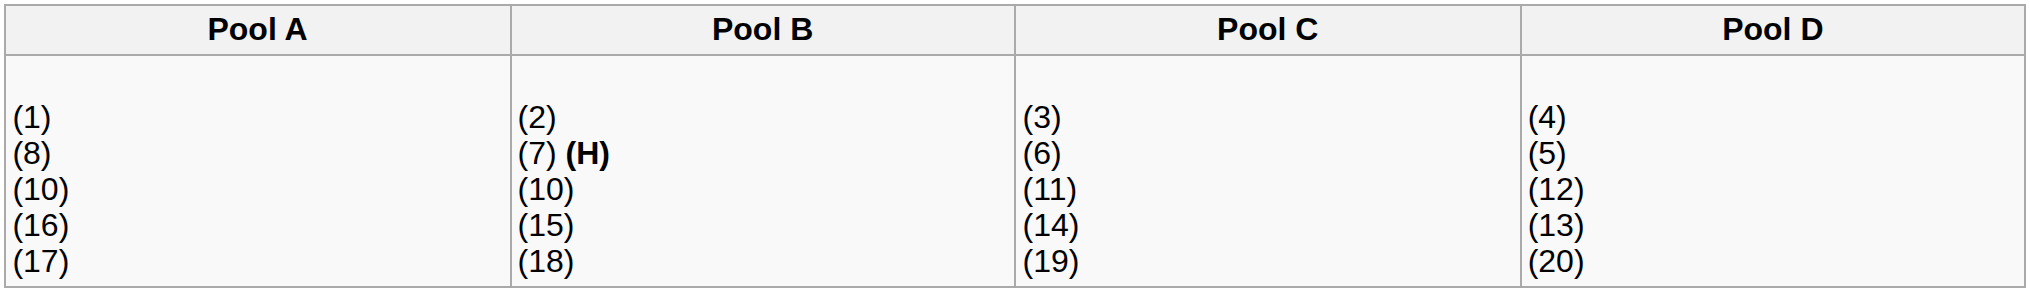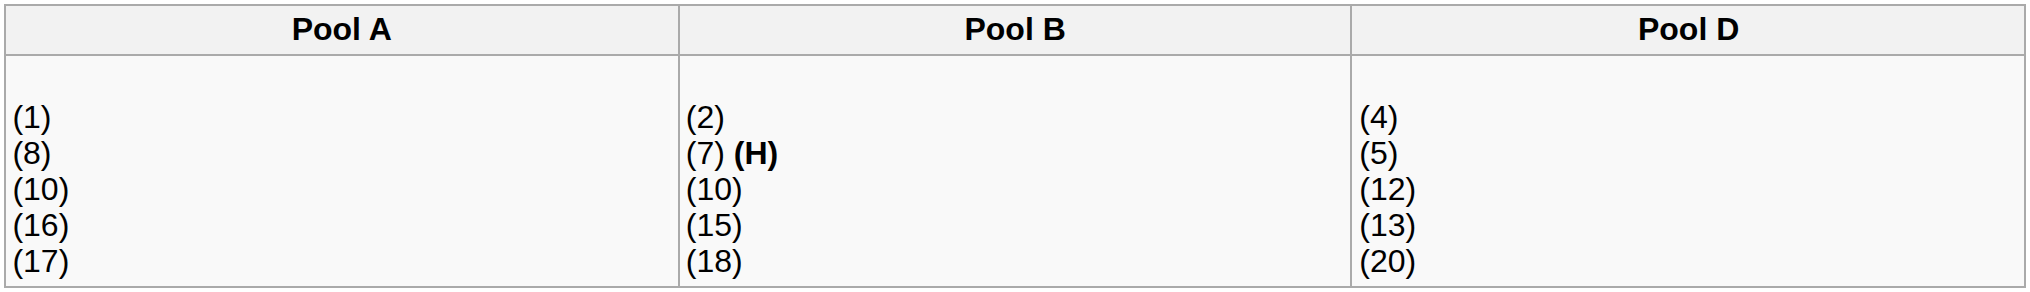- column: (1268, 29)
